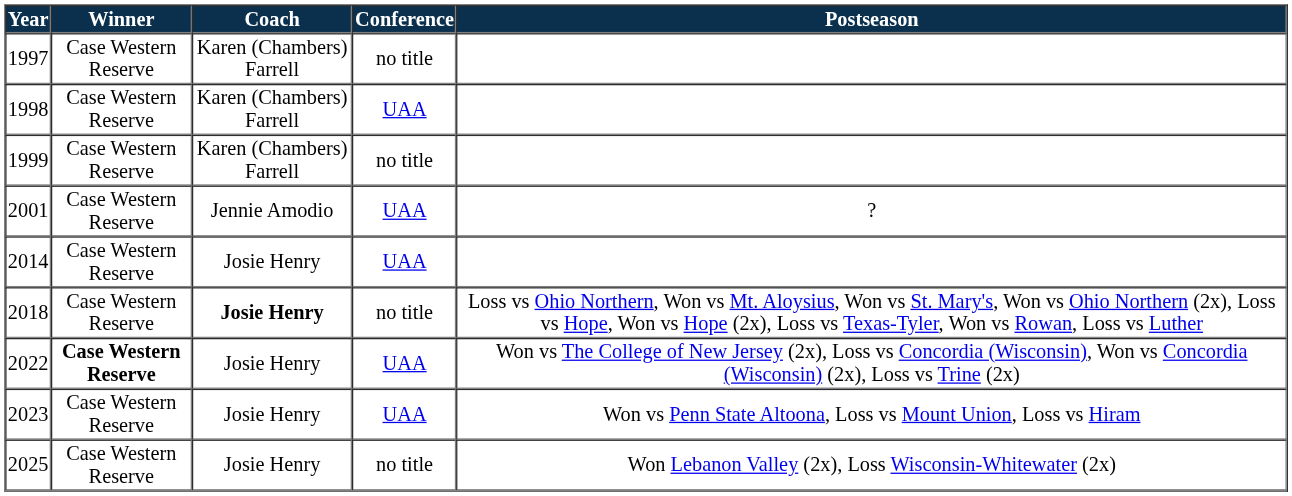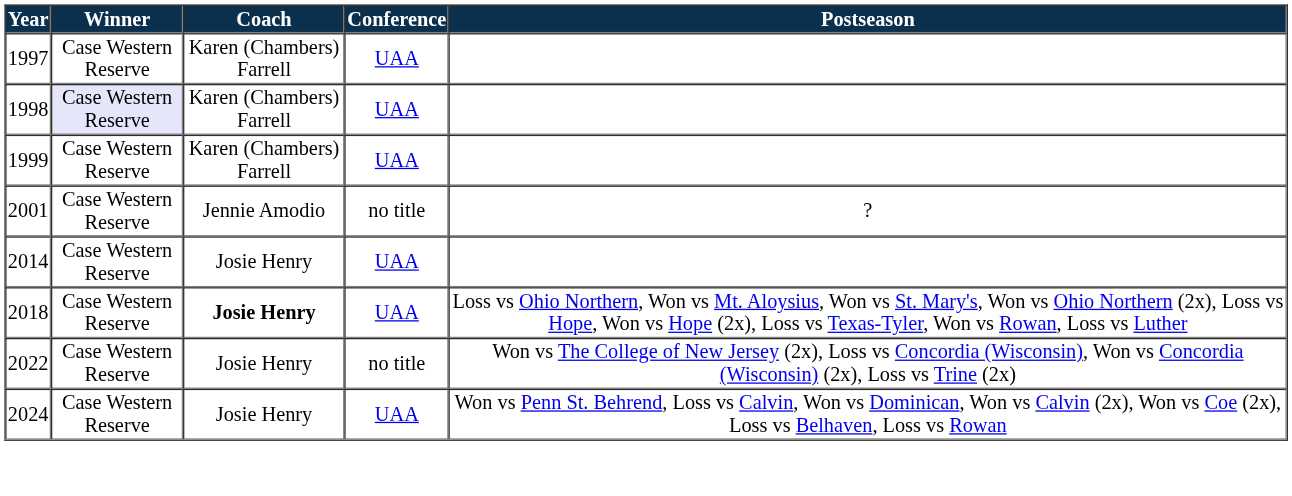(405, 58) no title -> (397, 58) UAA
(121, 109) no background -> (117, 109) lavender background
(405, 160) no title -> (397, 160) UAA
(405, 210) UAA -> (397, 210) no title
(405, 312) no title -> (397, 312) UAA
(121, 363) bold -> (117, 363) normal
(405, 363) UAA -> (397, 363) no title
- row: (28, 414)
+ row: (28, 414)
- row: (28, 464)
